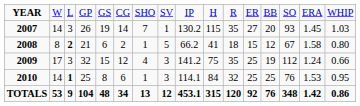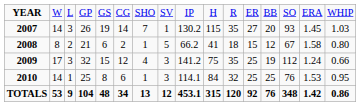(70, 45) bold -> (70, 45) normal
(70, 77) bold -> (70, 77) normal
